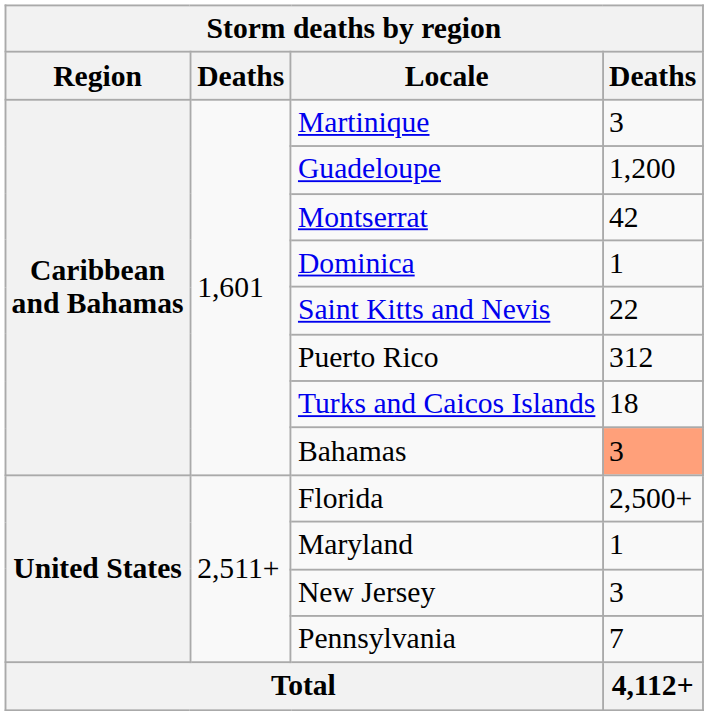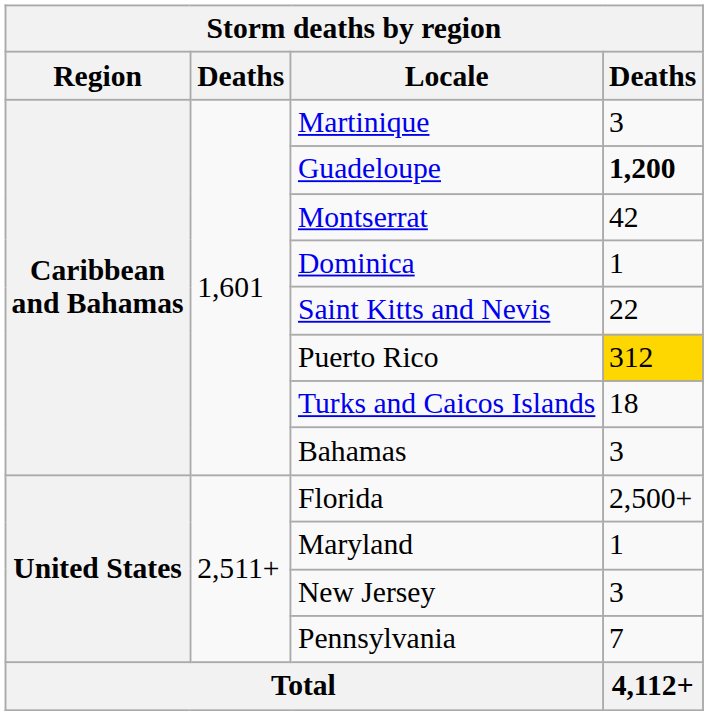(642, 169) normal -> (642, 169) bold
(631, 357) no background -> (631, 357) gold background
(616, 450) lightsalmon background -> (616, 450) no background
